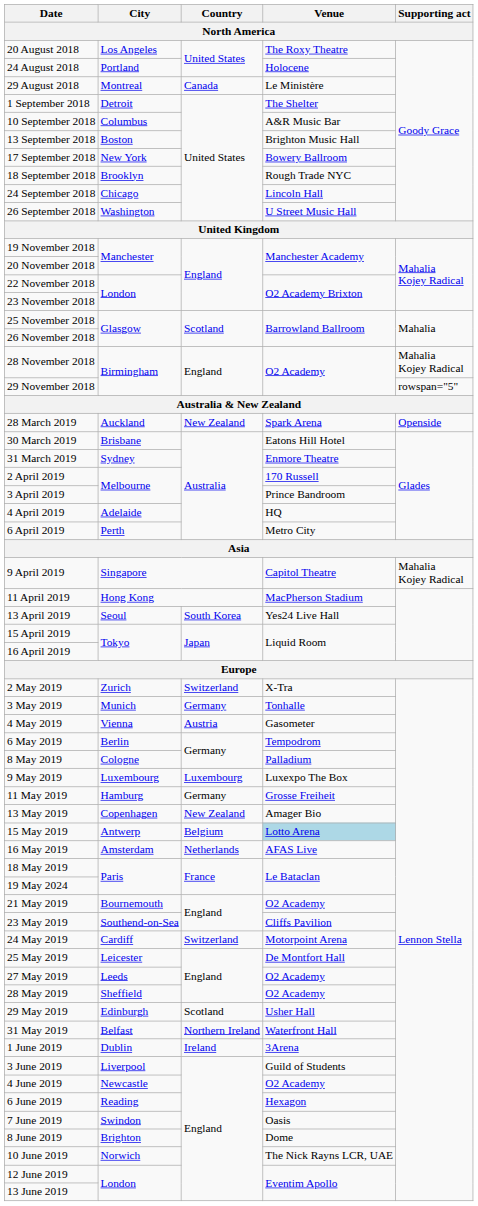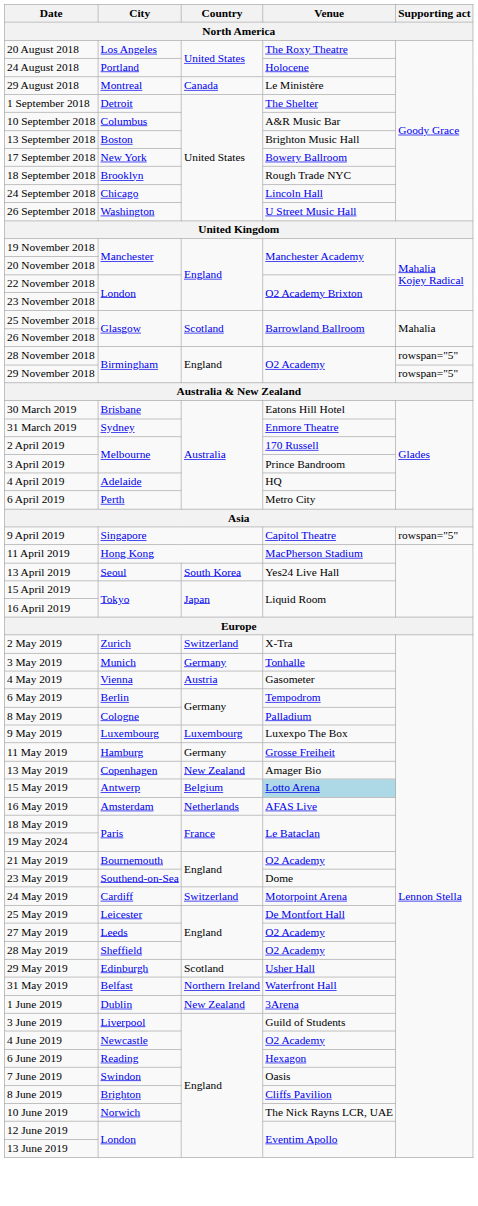(431, 362) Mahalia Kojey Radical -> (428, 355) rowspan="5"
- row: (42, 422)
(431, 573) Mahalia Kojey Radical -> (428, 535) rowspan="5"
(298, 921) Cliffs Pavilion -> (279, 878) Dome
(200, 1047) Ireland -> (214, 1004) New Zealand
(279, 1138) Dome -> (298, 1094) Cliffs Pavilion
